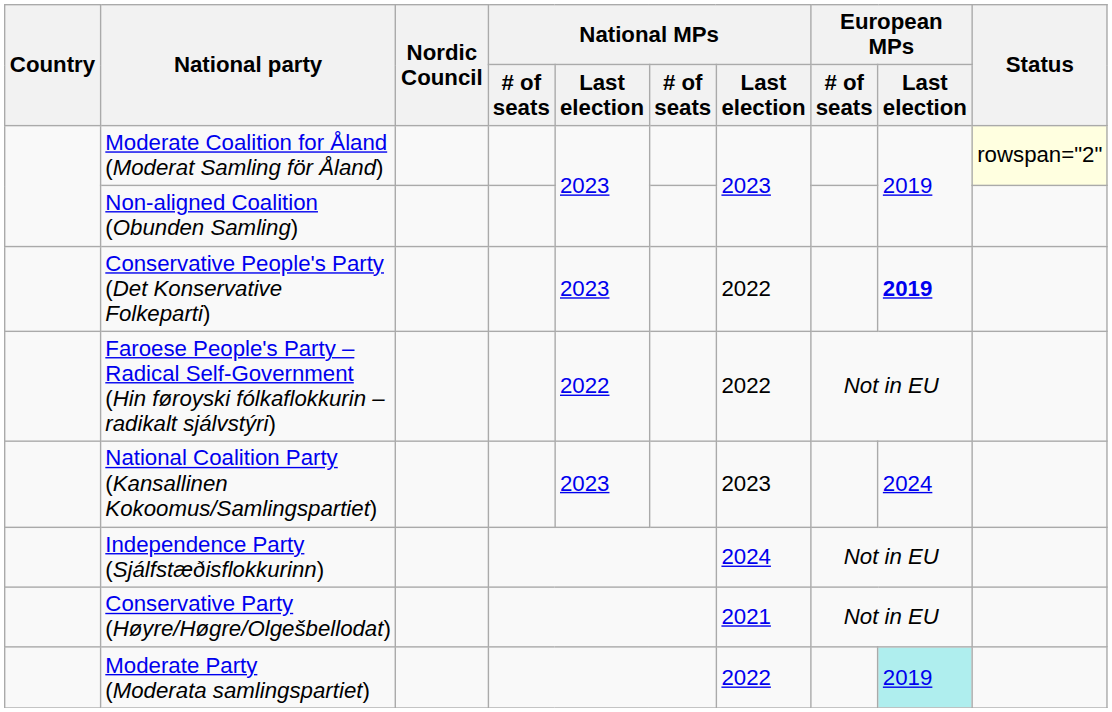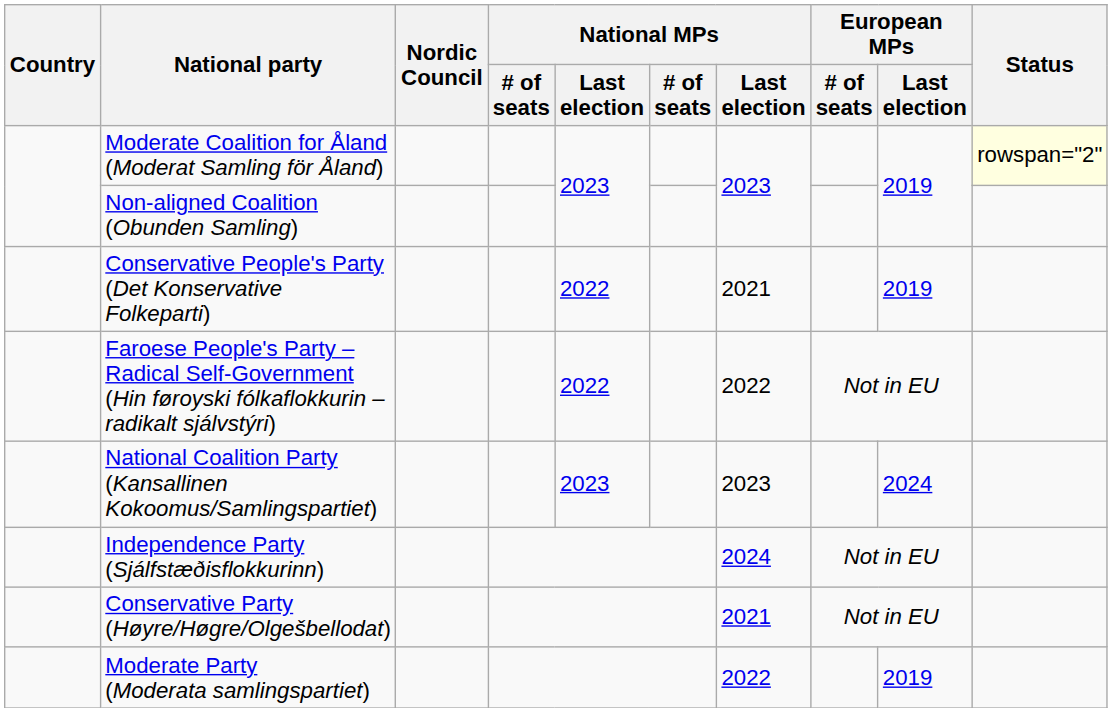(585, 288) 2023 -> (585, 288) 2022
(746, 288) 2022 -> (746, 288) 2021
(908, 288) bold -> (908, 288) normal
(908, 677) paleturquoise background -> (908, 677) no background
